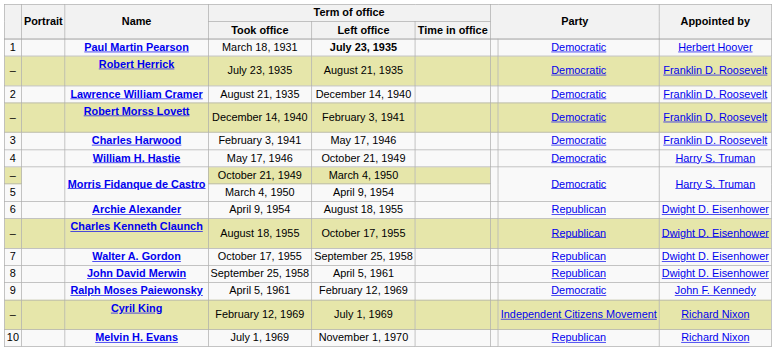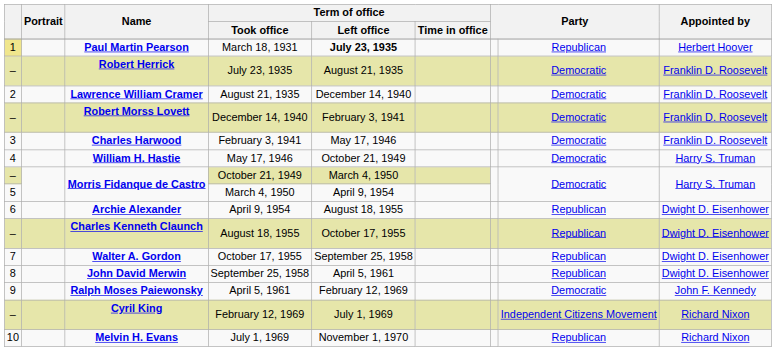(13, 47) no background -> (13, 47) khaki background
(579, 47) Democratic -> (579, 47) Republican
